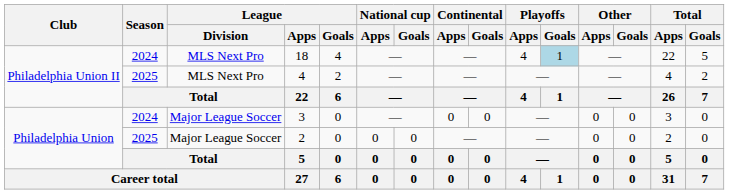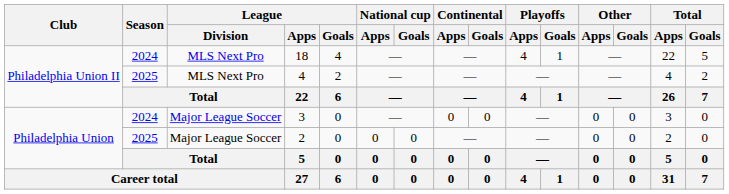(560, 55) lightblue background -> (560, 55) no background
